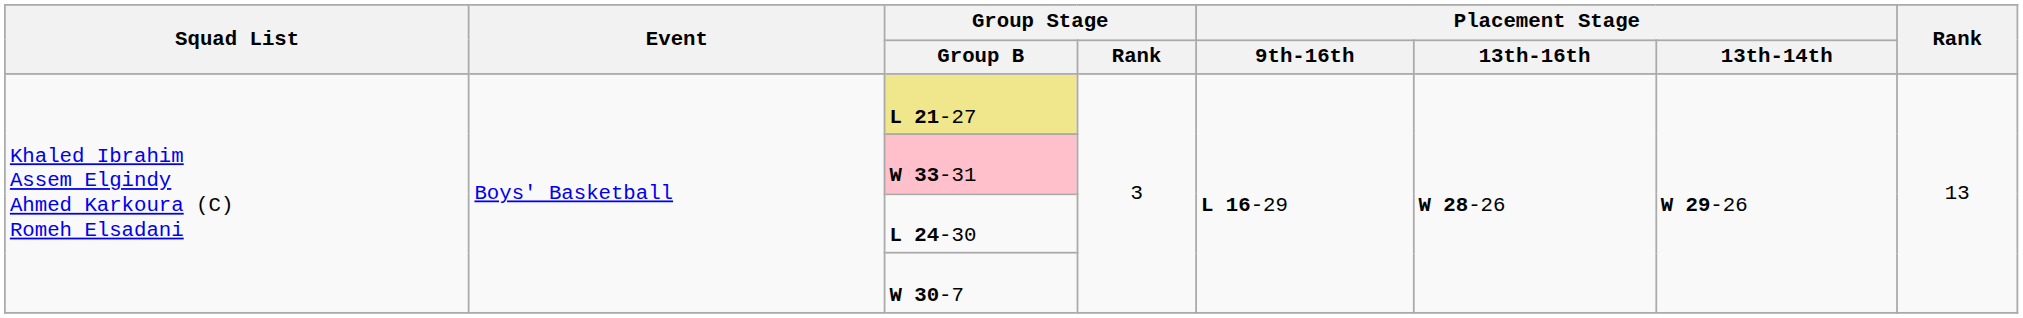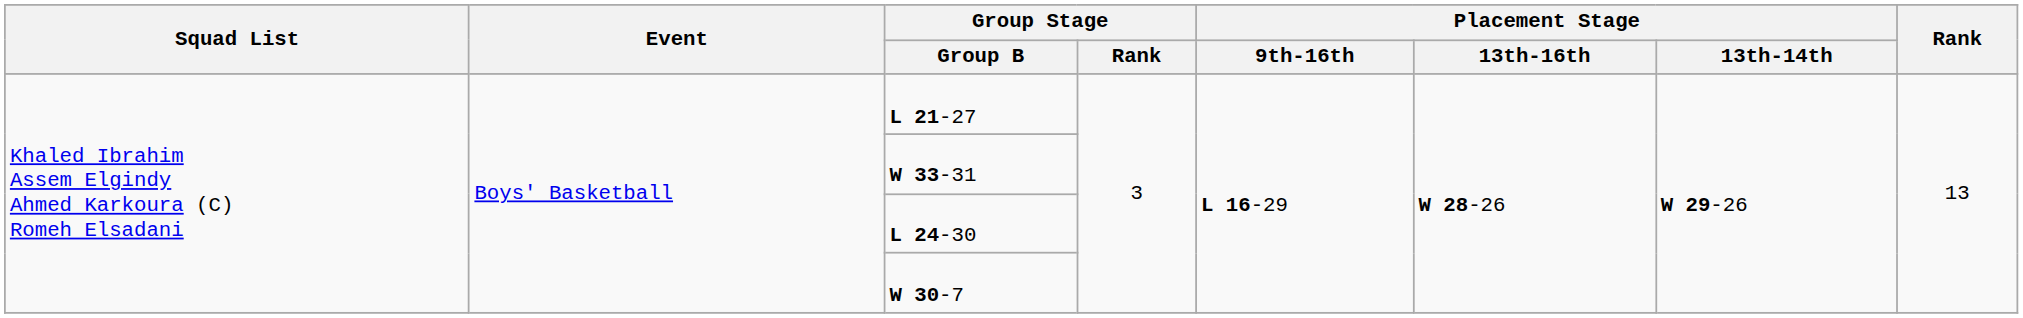(933, 116) khaki background -> (933, 116) no background
(933, 176) pink background -> (933, 176) no background
